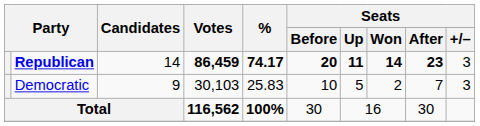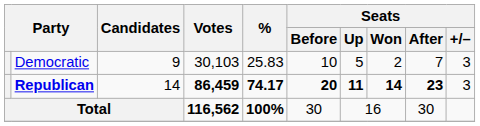rows swapped: (54, 62) <-> (52, 86)
